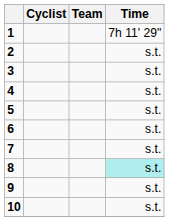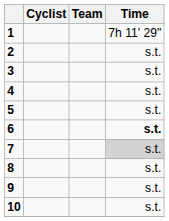(153, 129) normal -> (153, 129) bold
(153, 149) no background -> (153, 149) lightgrey background
(153, 168) paleturquoise background -> (153, 168) no background
